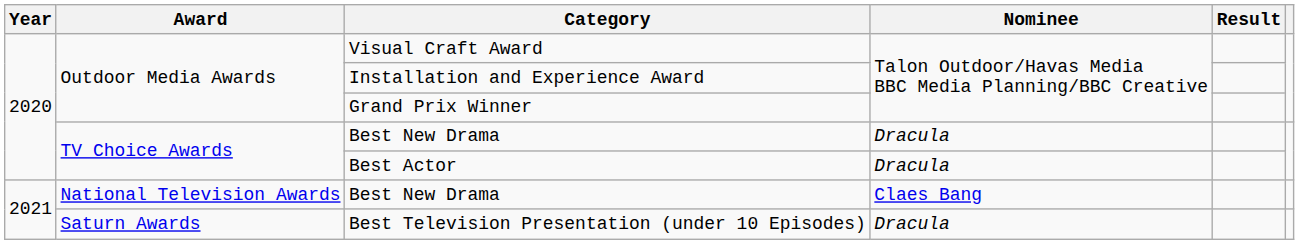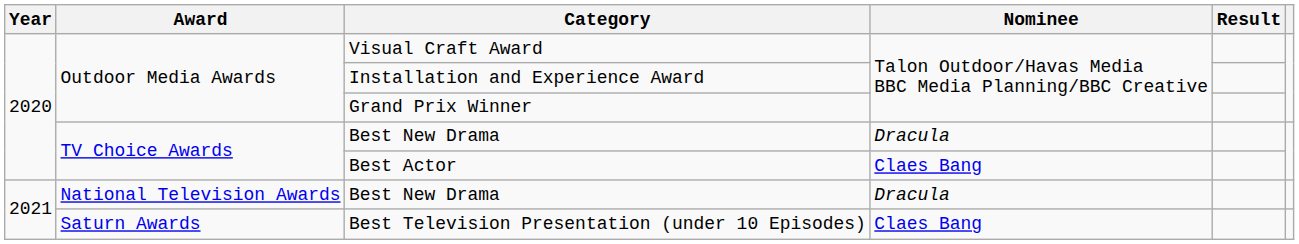(912, 166) Dracula -> (928, 166) Claes Bang
(928, 195) Claes Bang -> (912, 195) Dracula
(912, 224) Dracula -> (928, 224) Claes Bang
